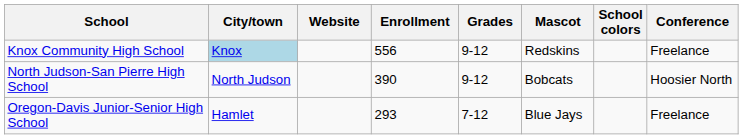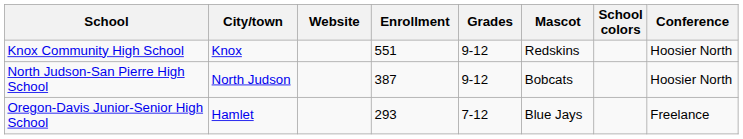(227, 51) lightblue background -> (227, 51) no background
(386, 51) 556 -> (386, 51) 551
(680, 51) Freelance -> (691, 51) Hoosier North
(386, 79) 390 -> (386, 79) 387
